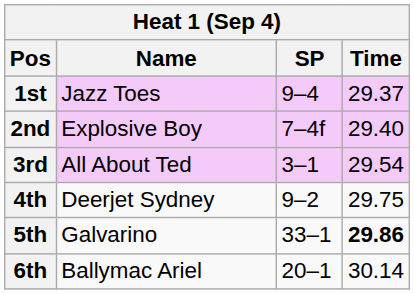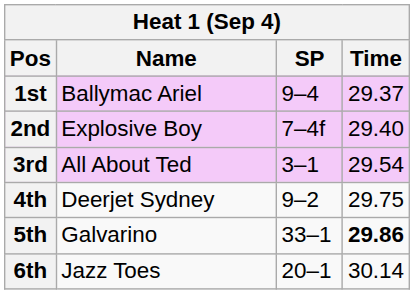(111, 93) Jazz Toes -> (132, 93) Ballymac Ariel
(132, 270) Ballymac Ariel -> (111, 270) Jazz Toes
